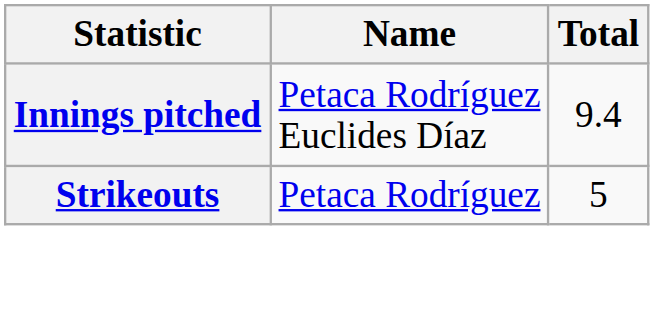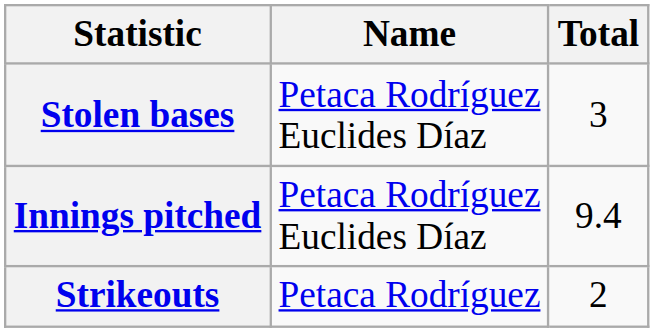+ row: (138, 114)
(598, 194) 5 -> (598, 295) 2
